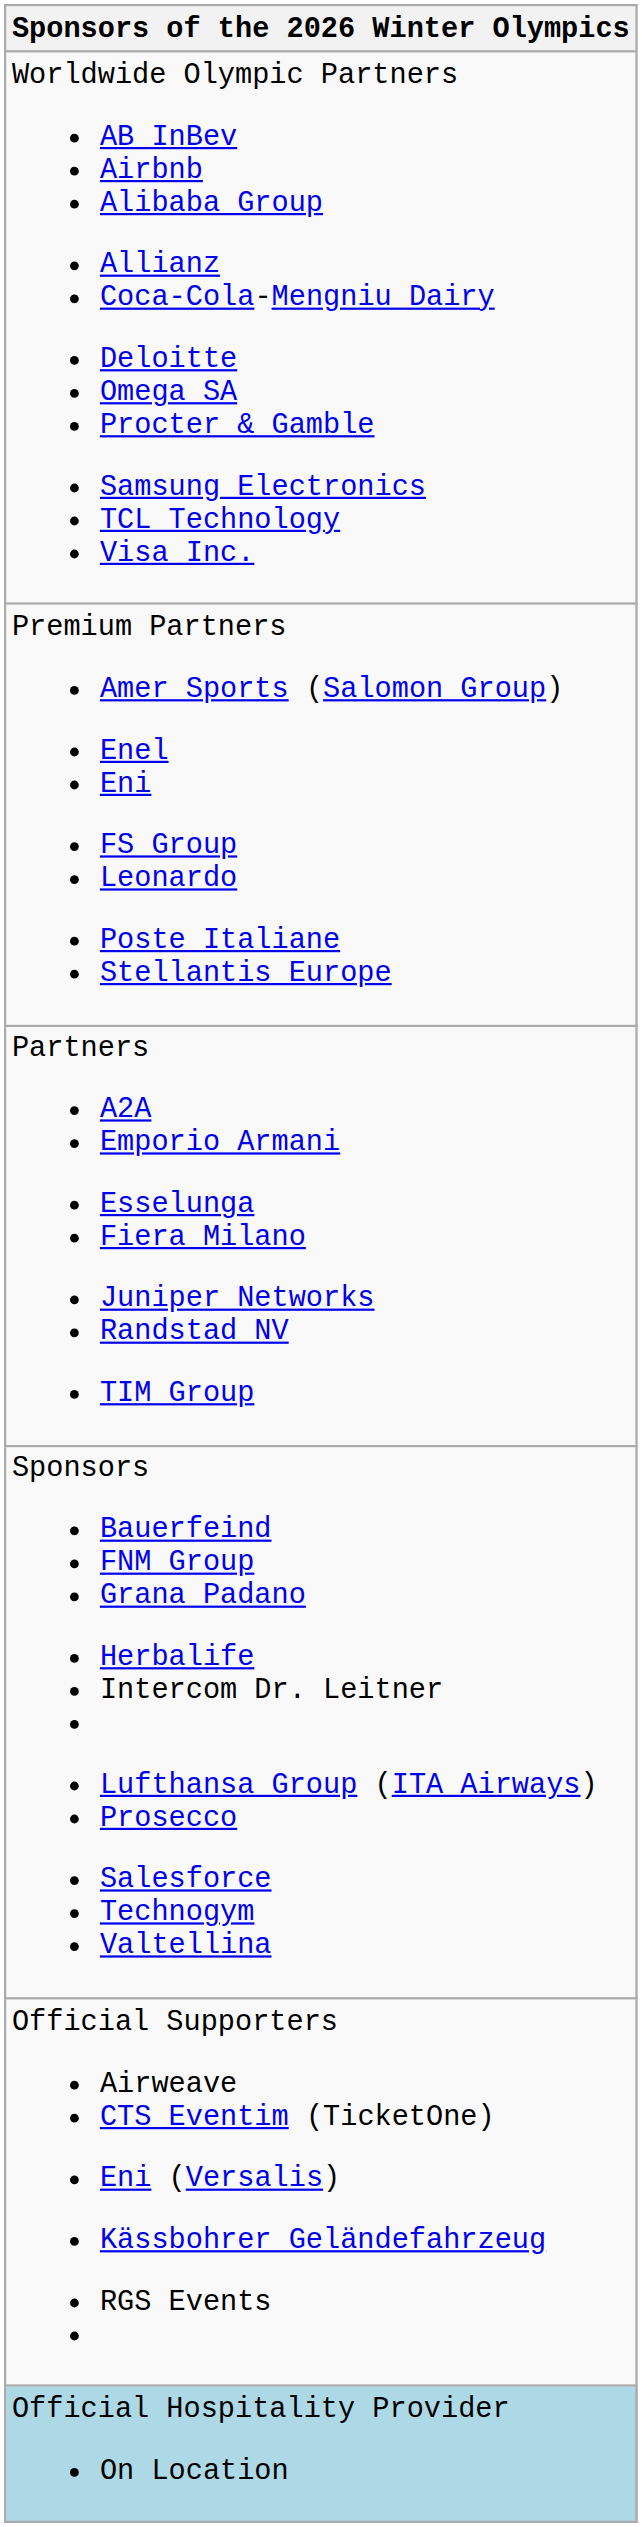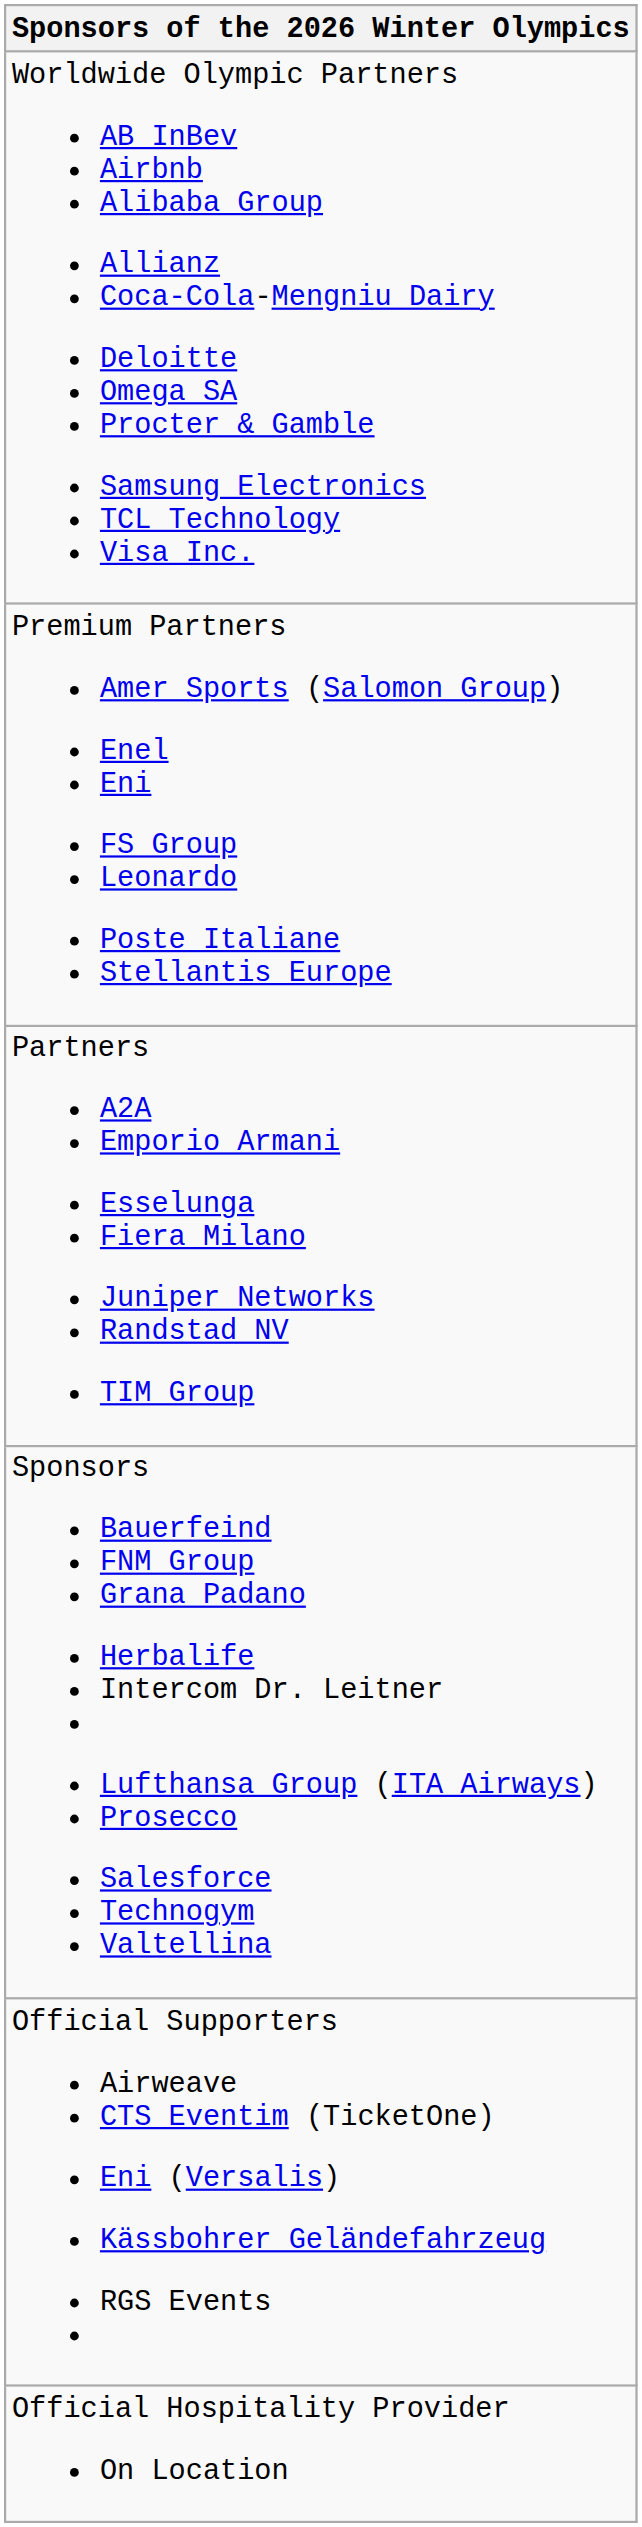(321, 2440) lightblue background -> (321, 2440) no background
